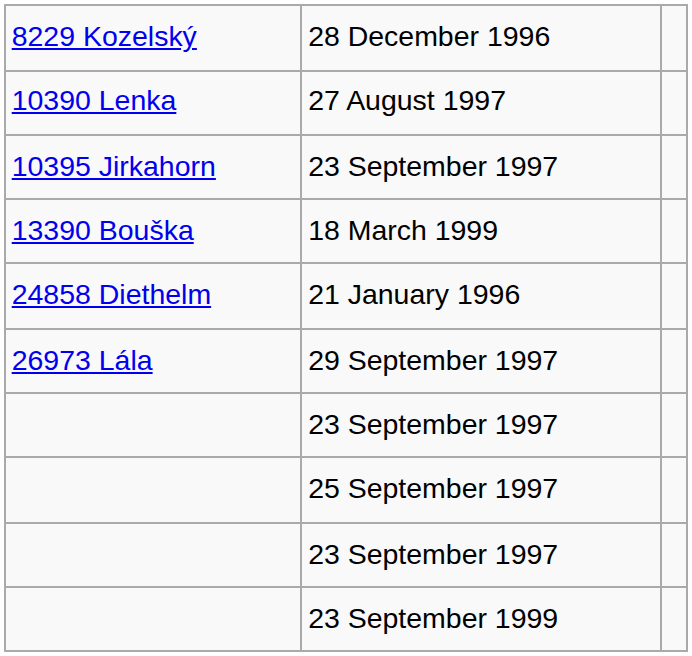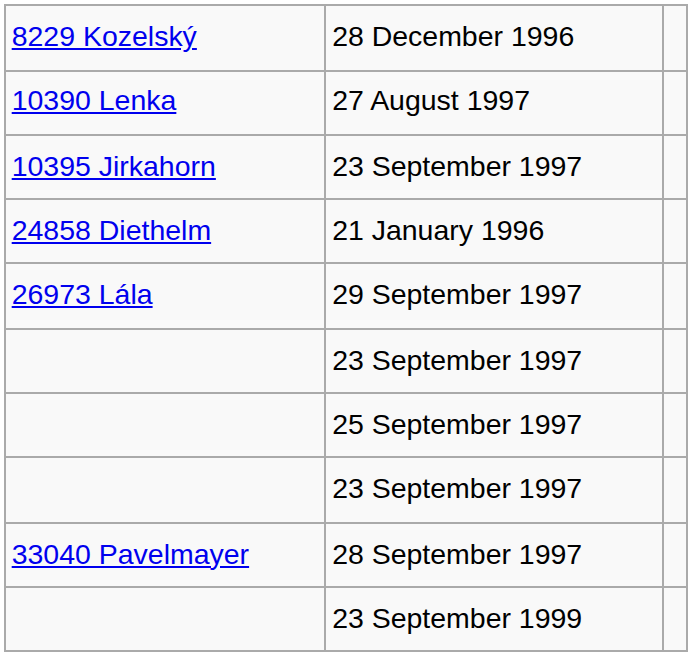- row: (103, 230)
+ row: (130, 553)
